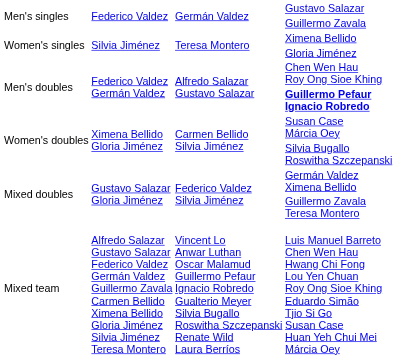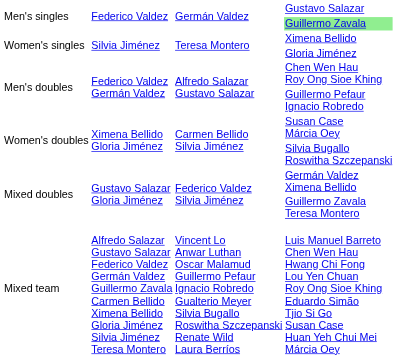(326, 23) no background -> (326, 23) lightgreen background
(328, 100) bold -> (325, 100) normal
